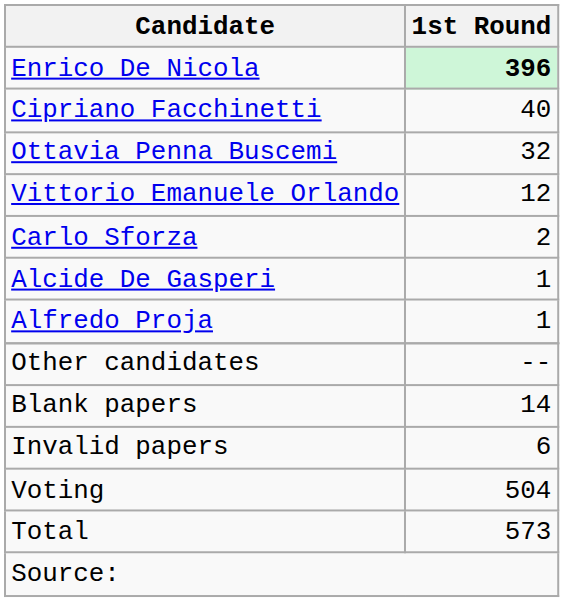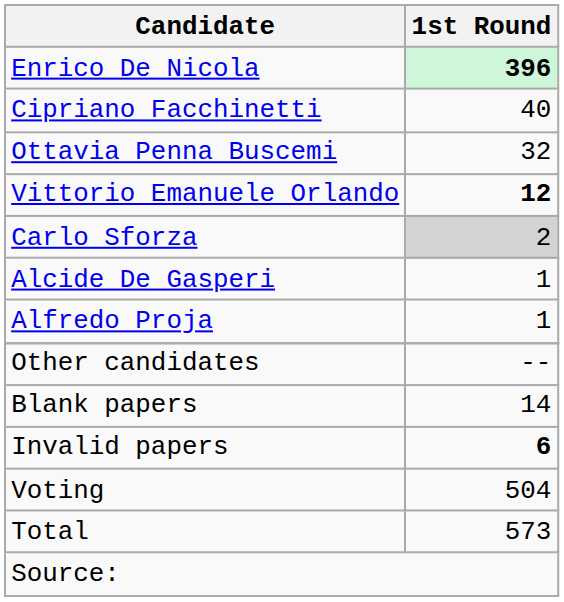(536, 195) normal -> (536, 195) bold
(544, 237) no background -> (544, 237) lightgrey background
(544, 448) normal -> (544, 448) bold
